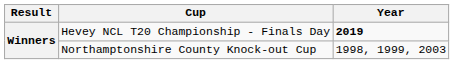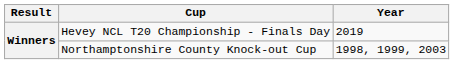(350, 32) bold -> (350, 32) normal
